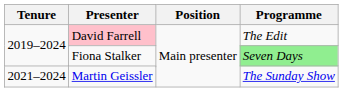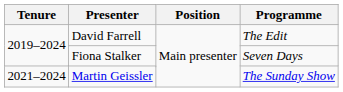(106, 35) pink background -> (106, 35) no background
(273, 55) lightgreen background -> (273, 55) no background
